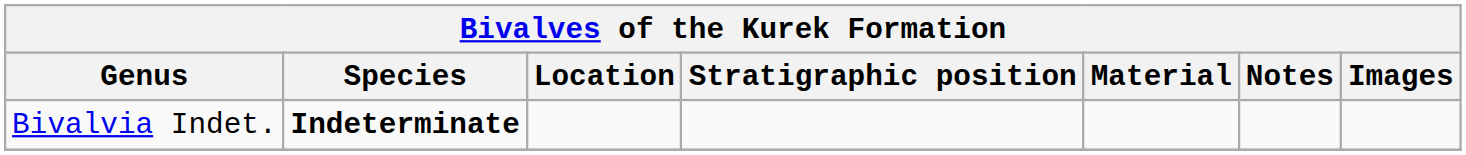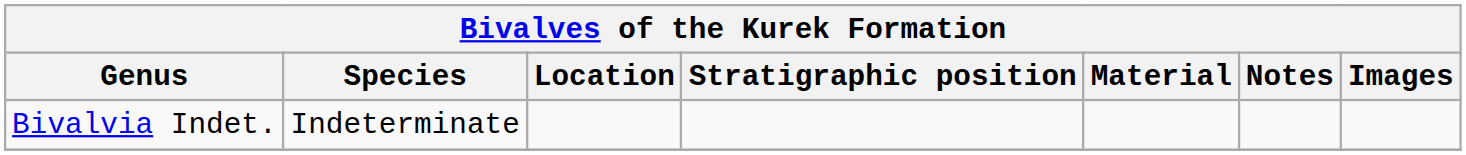(405, 125) bold -> (405, 125) normal
